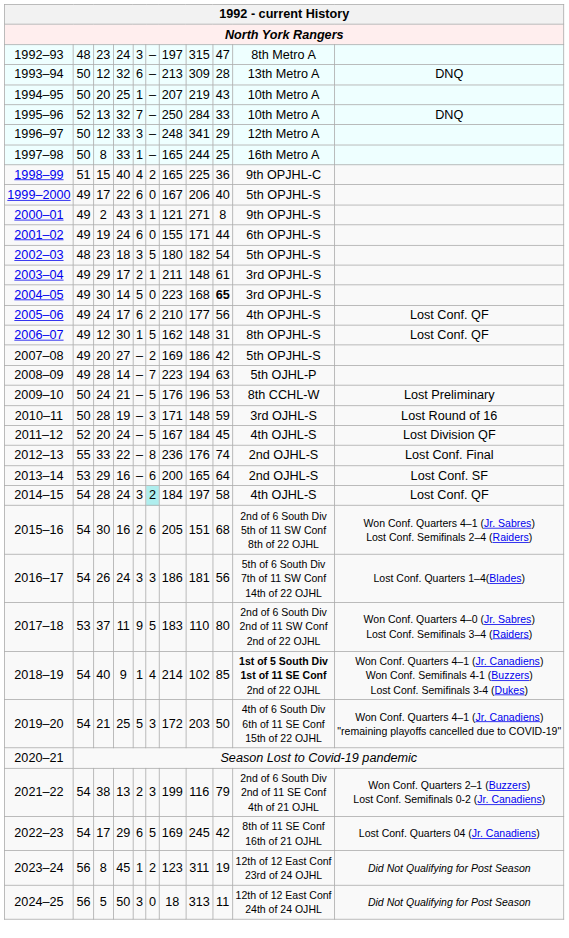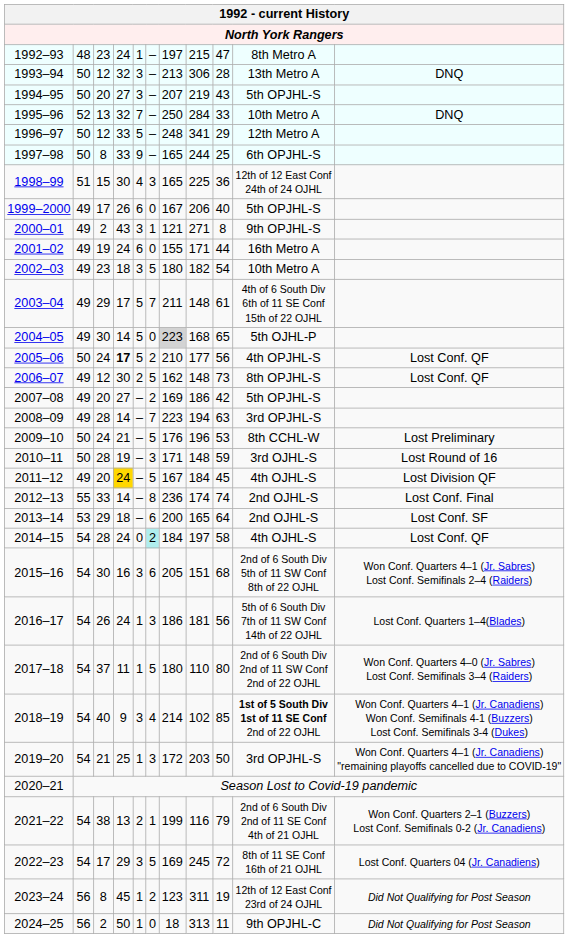(140, 54) 3 -> (140, 54) 1
(199, 54) 315 -> (199, 54) 215
(140, 74) 6 -> (140, 74) 3
(199, 74) 309 -> (199, 74) 306
(123, 94) 25 -> (123, 94) 27
(140, 94) 1 -> (140, 94) 3
(284, 94) 10th Metro A -> (284, 94) 5th OPJHL-S
(140, 134) 3 -> (140, 134) 5
(140, 154) 1 -> (140, 154) 9
(284, 154) 16th Metro A -> (284, 154) 6th OPJHL-S
(123, 174) 40 -> (123, 182) 30
(152, 174) 2 -> (152, 182) 3
(284, 174) 9th OPJHL-C -> (284, 182) 12th of 12 East Conf 24th of 24 OJHL
(123, 194) 22 -> (123, 209) 26
(284, 235) 6th OPJHL-S -> (284, 249) 16th Metro A
(83, 255) 48 -> (83, 269) 49
(284, 255) 5th OPJHL-S -> (284, 269) 10th Metro A
(140, 275) 2 -> (140, 303) 5
(152, 275) 1 -> (152, 303) 7
(284, 275) 3rd OPJHL-S -> (284, 304) 4th of 6 South Div 6th of 11 SE Conf 15th of 22 OJHL
(172, 295) no background -> (172, 337) lightgrey background
(223, 295) bold -> (223, 337) normal
(284, 295) 3rd OPJHL-S -> (284, 337) 5th OJHL-P
(83, 315) 49 -> (83, 357) 50
(123, 315) normal -> (123, 357) bold
(140, 315) 6 -> (140, 357) 5
(140, 335) 1 -> (140, 377) 2
(223, 335) 31 -> (223, 377) 73
(284, 375) 5th OJHL-P -> (284, 418) 3rd OPJHL-S
(83, 435) 52 -> (83, 478) 49
(123, 435) no background -> (123, 478) gold background
(123, 455) 22 -> (123, 498) 14
(199, 455) 176 -> (199, 498) 174
(123, 475) 16 -> (123, 518) 18
(140, 495) 3 -> (140, 538) 0
(140, 529) 2 -> (140, 572) 3
(140, 578) 3 -> (140, 621) 1
(83, 626) 53 -> (83, 669) 54
(140, 626) 9 -> (140, 669) 1
(172, 626) 183 -> (172, 669) 180
(140, 675) 1 -> (140, 718) 3
(140, 723) 5 -> (140, 759) 1
(284, 724) 4th of 6 South Div 6th of 11 SE Conf 15th of 22 OJHL -> (284, 759) 3rd OPJHL-S
(152, 792) 3 -> (152, 820) 1
(140, 833) 6 -> (140, 862) 3
(223, 833) 42 -> (223, 862) 72
(103, 902) 5 -> (103, 923) 2
(140, 902) 3 -> (140, 923) 1
(284, 903) 12th of 12 East Conf 24th of 24 OJHL -> (284, 923) 9th OPJHL-C
